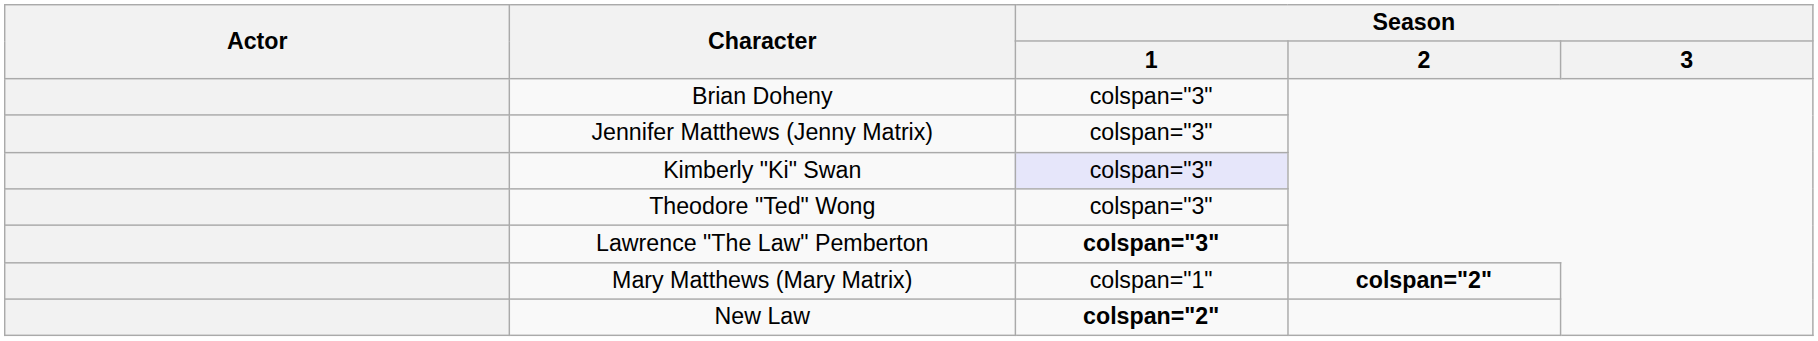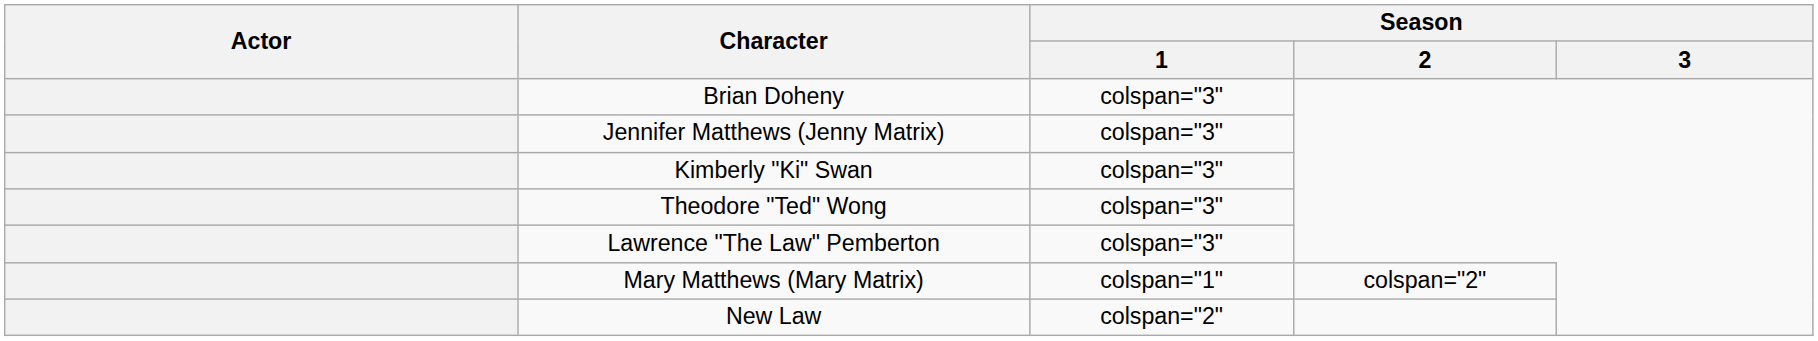(1151, 170) lavender background -> (1162, 170) no background
(1151, 243) bold -> (1162, 243) normal
(1424, 280) bold -> (1425, 280) normal
(1151, 317) bold -> (1162, 317) normal
